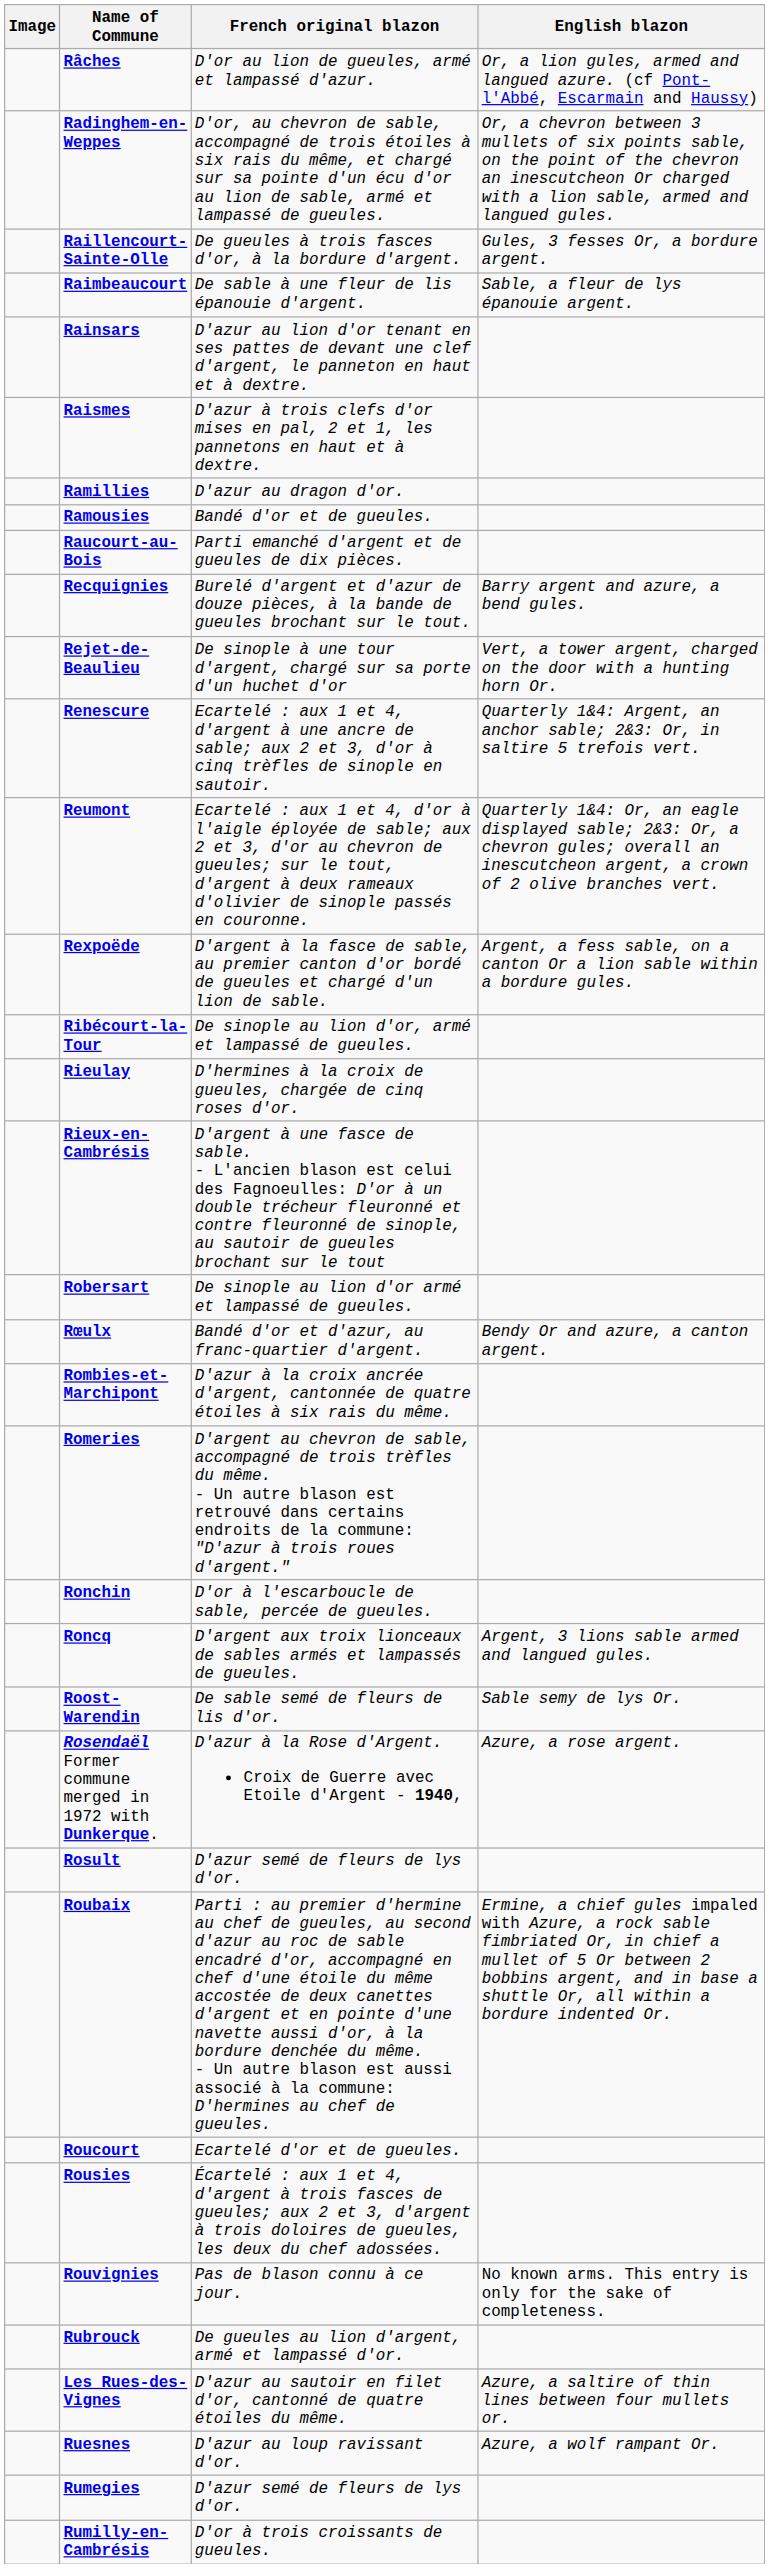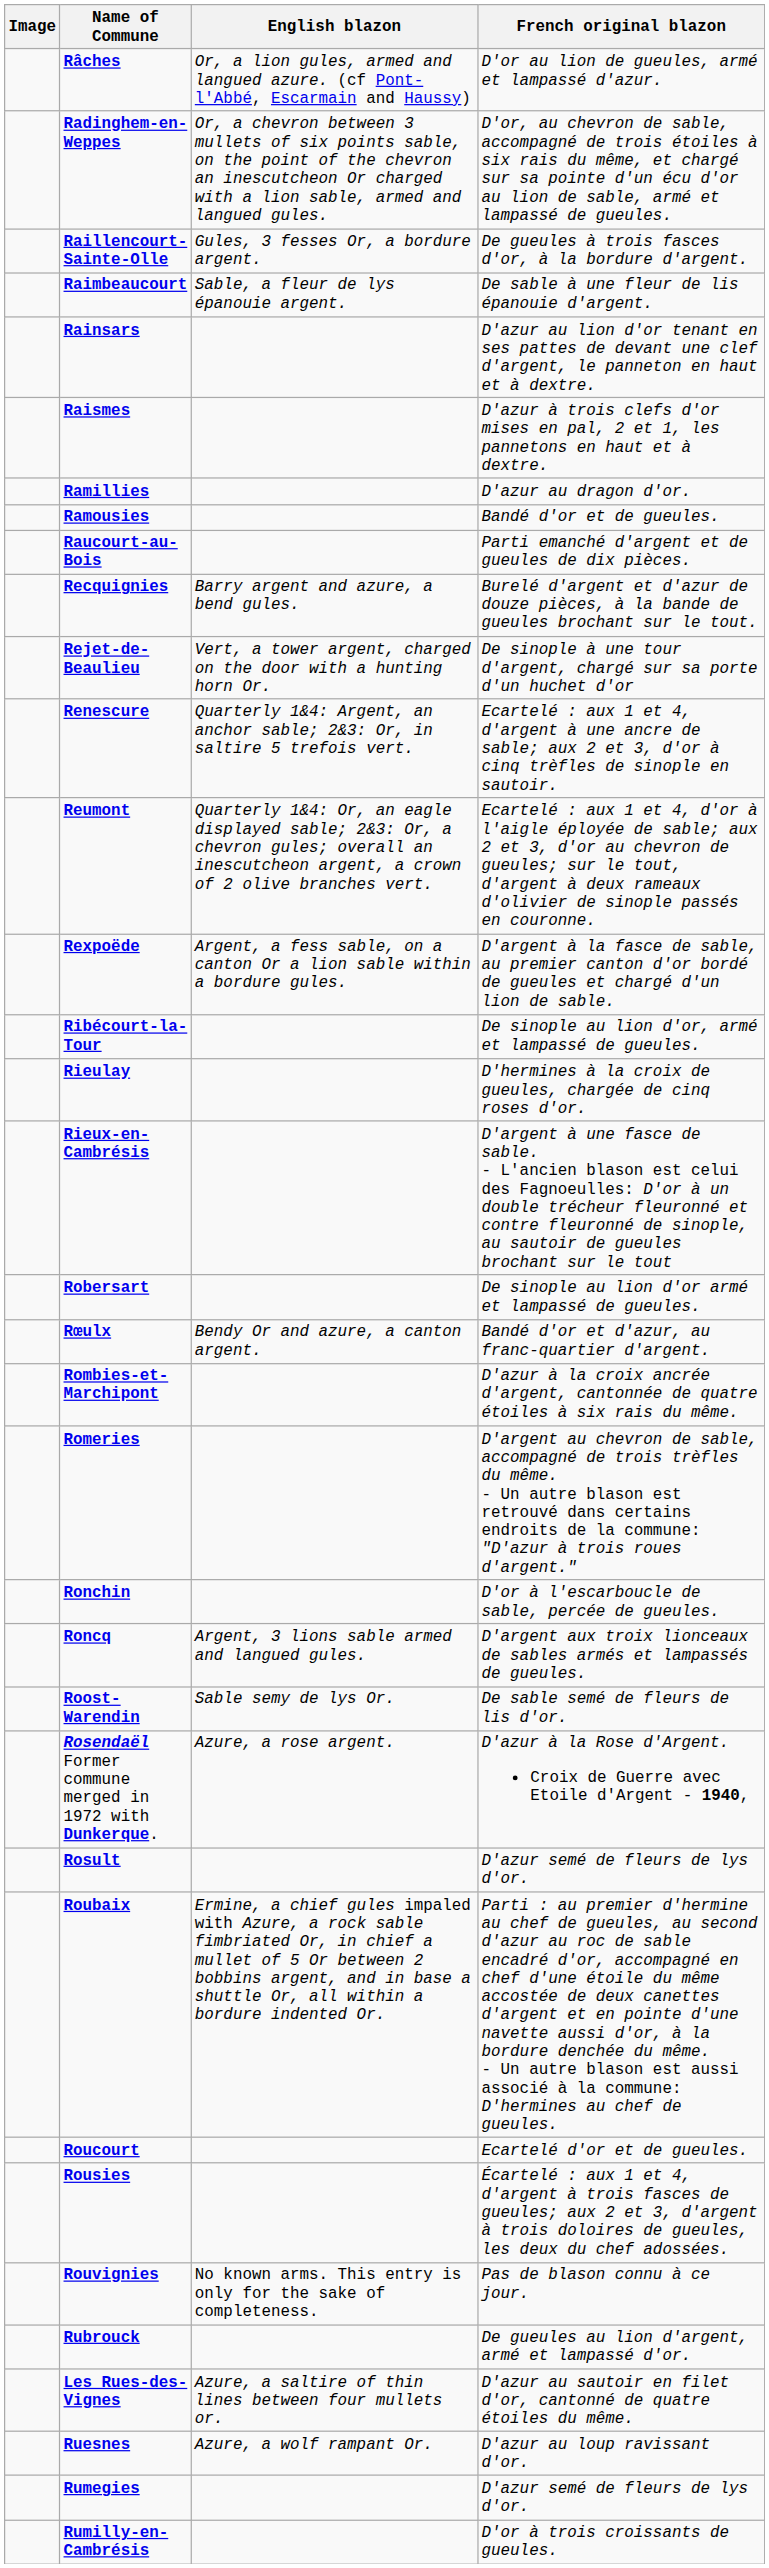columns swapped: (334, 27) <-> (621, 27)
